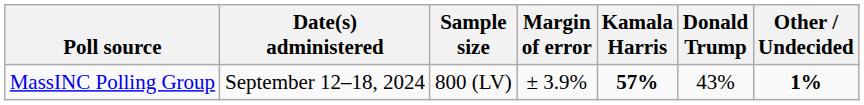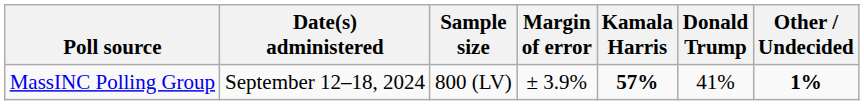(715, 81) 43% -> (715, 81) 41%
